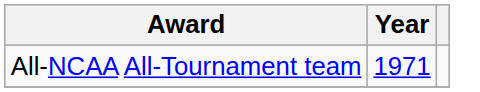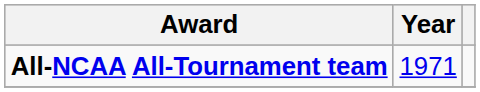(186, 65) normal -> (199, 65) bold
